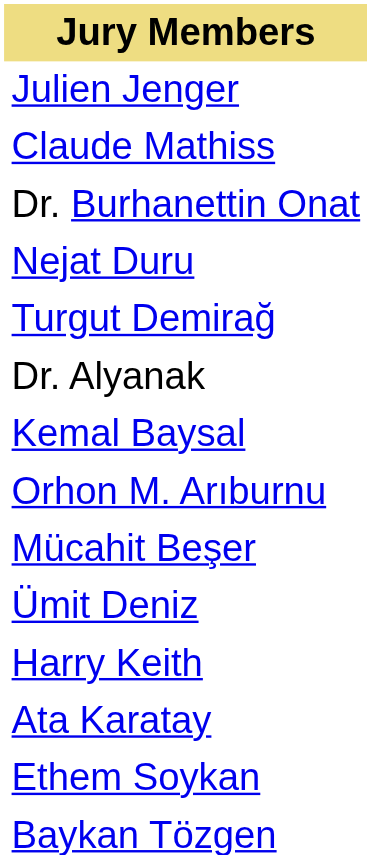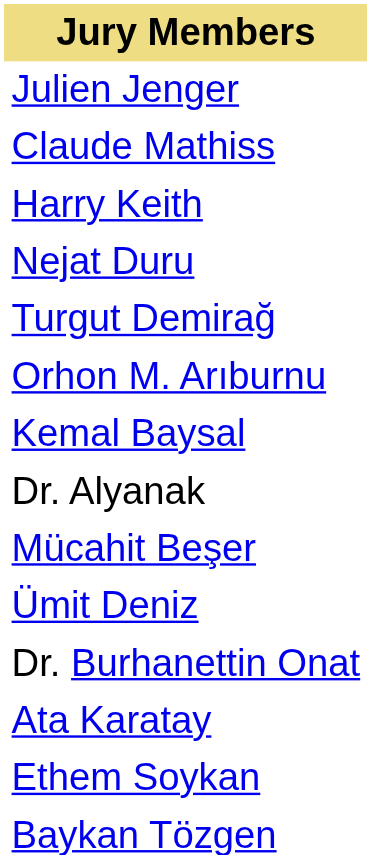(186, 204) Dr. Burhanettin Onat -> (107, 204) Harry Keith
(108, 376) Dr. Alyanak -> (169, 376) Orhon M. Arıburnu
(169, 490) Orhon M. Arıburnu -> (108, 490) Dr. Alyanak
(107, 662) Harry Keith -> (186, 662) Dr. Burhanettin Onat
